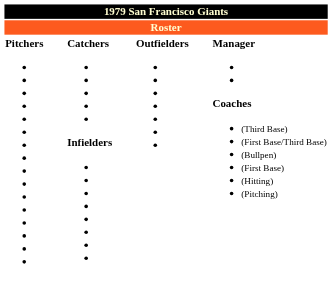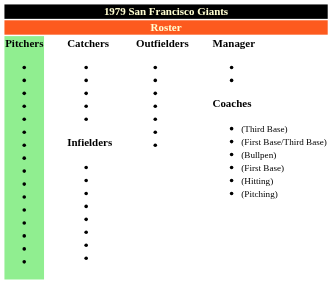(24, 152) no background -> (24, 152) lightgreen background
